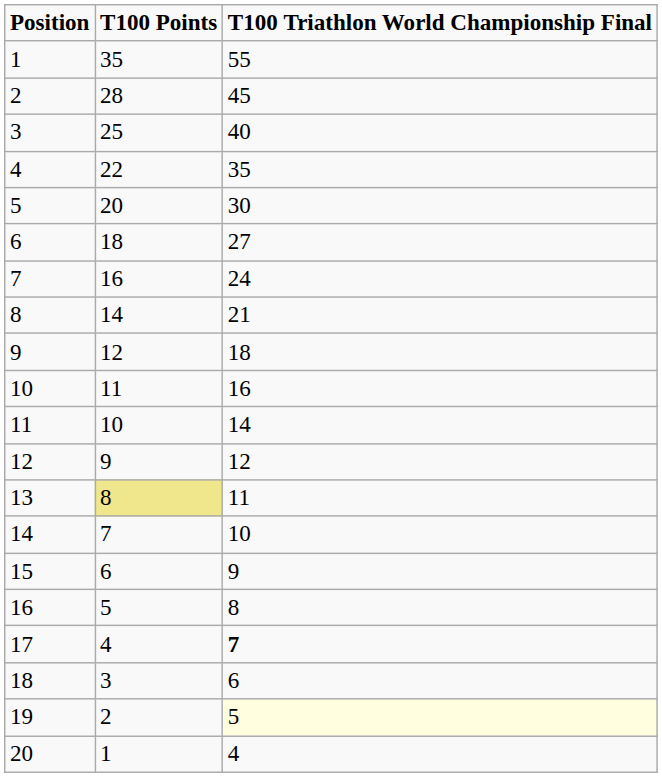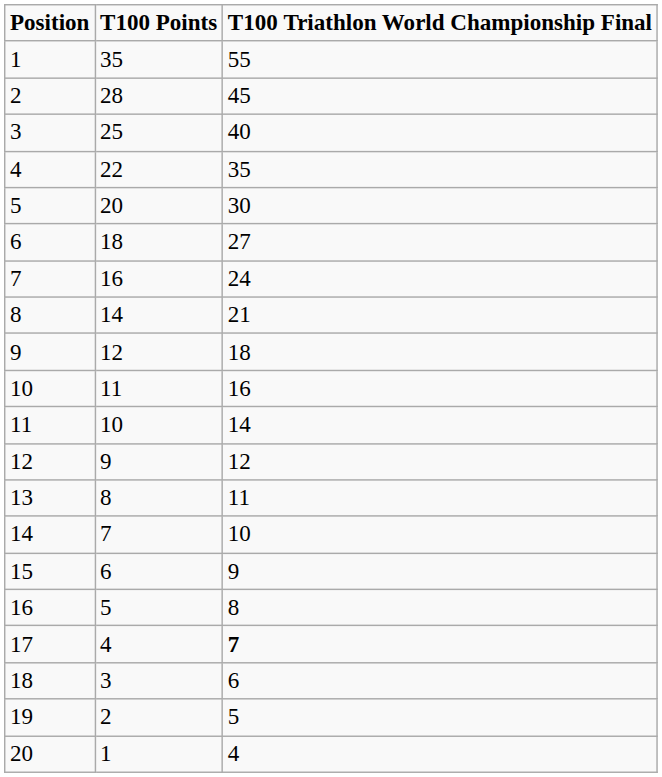(106, 497) khaki background -> (106, 497) no background
(234, 717) lightyellow background -> (234, 717) no background
